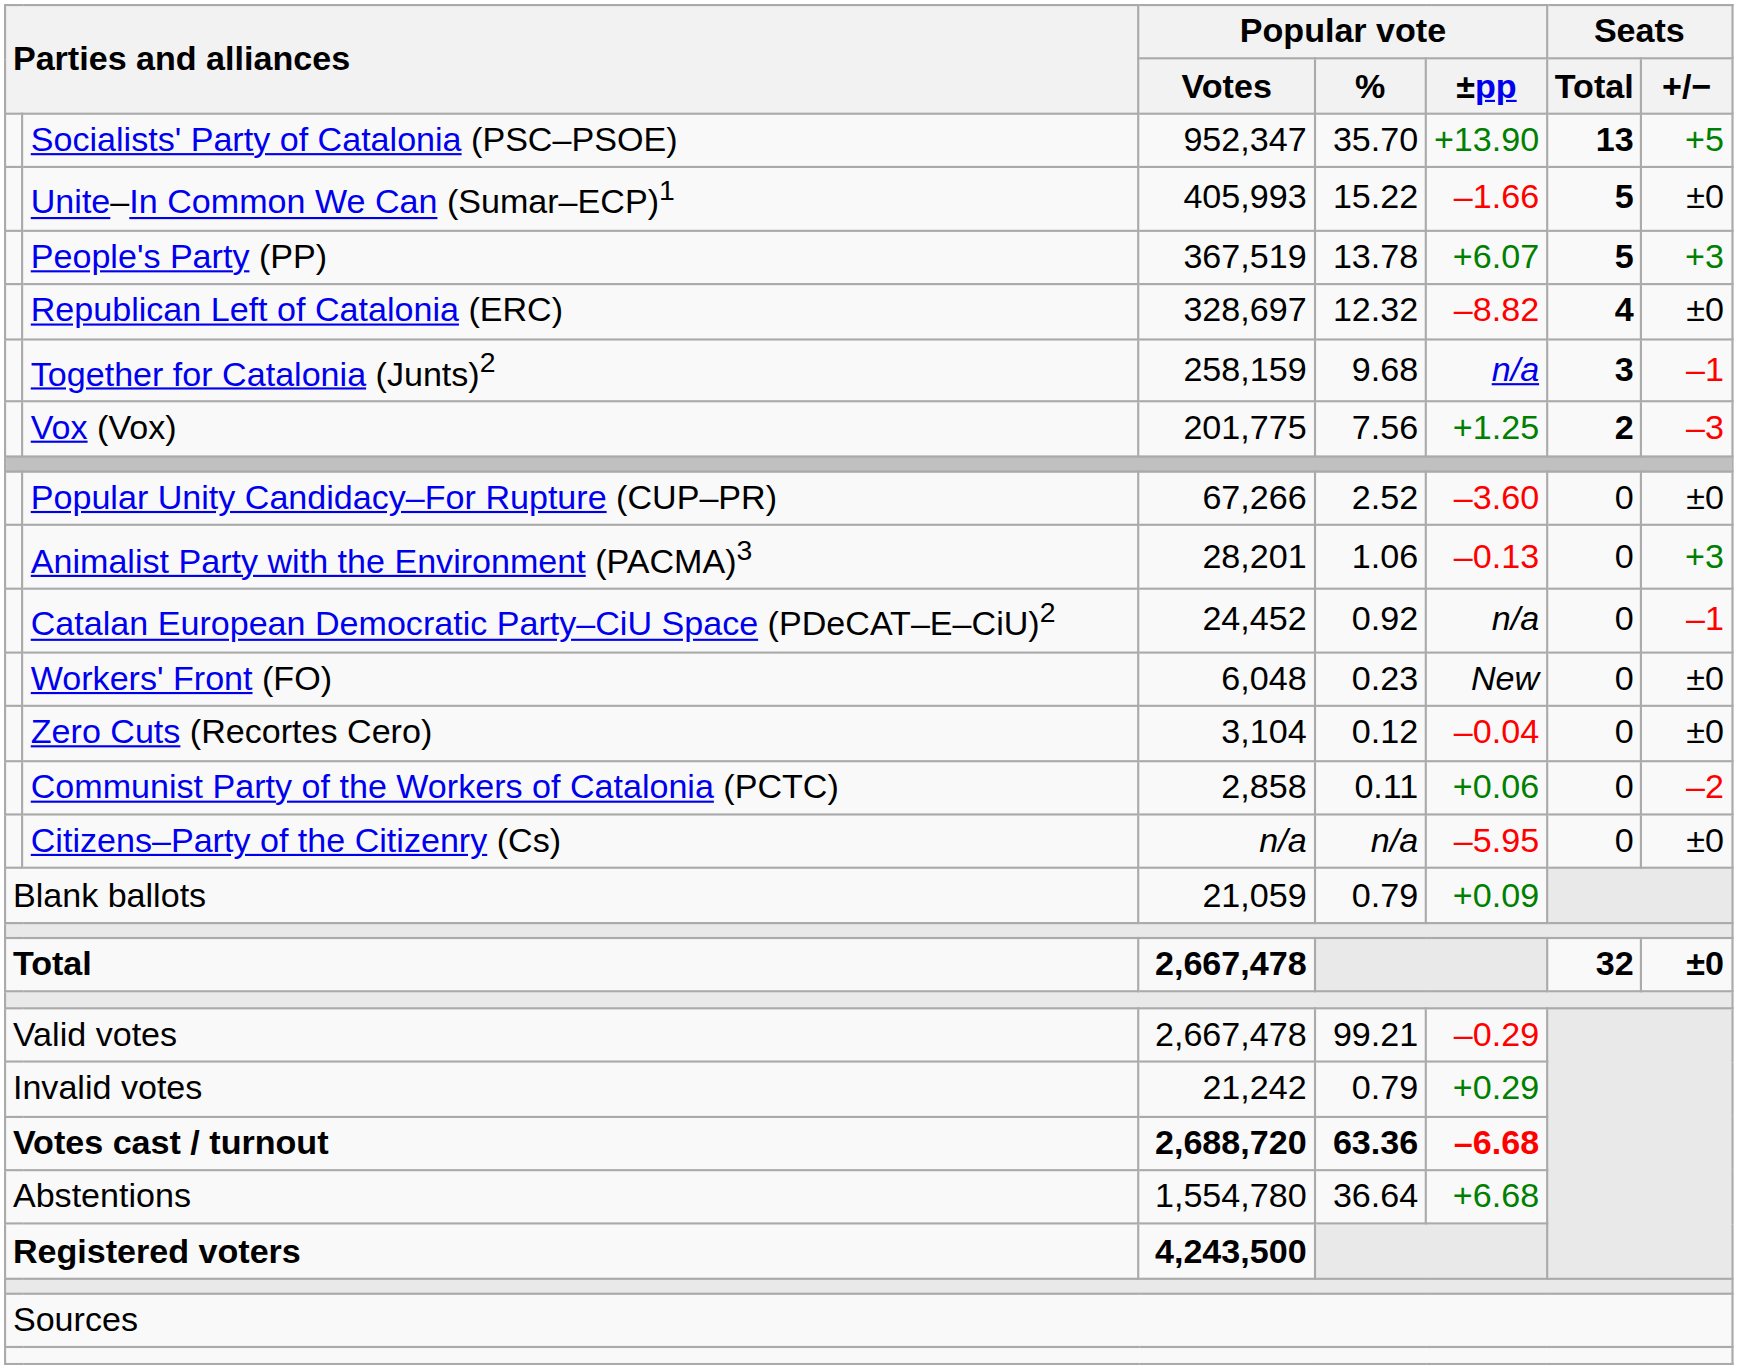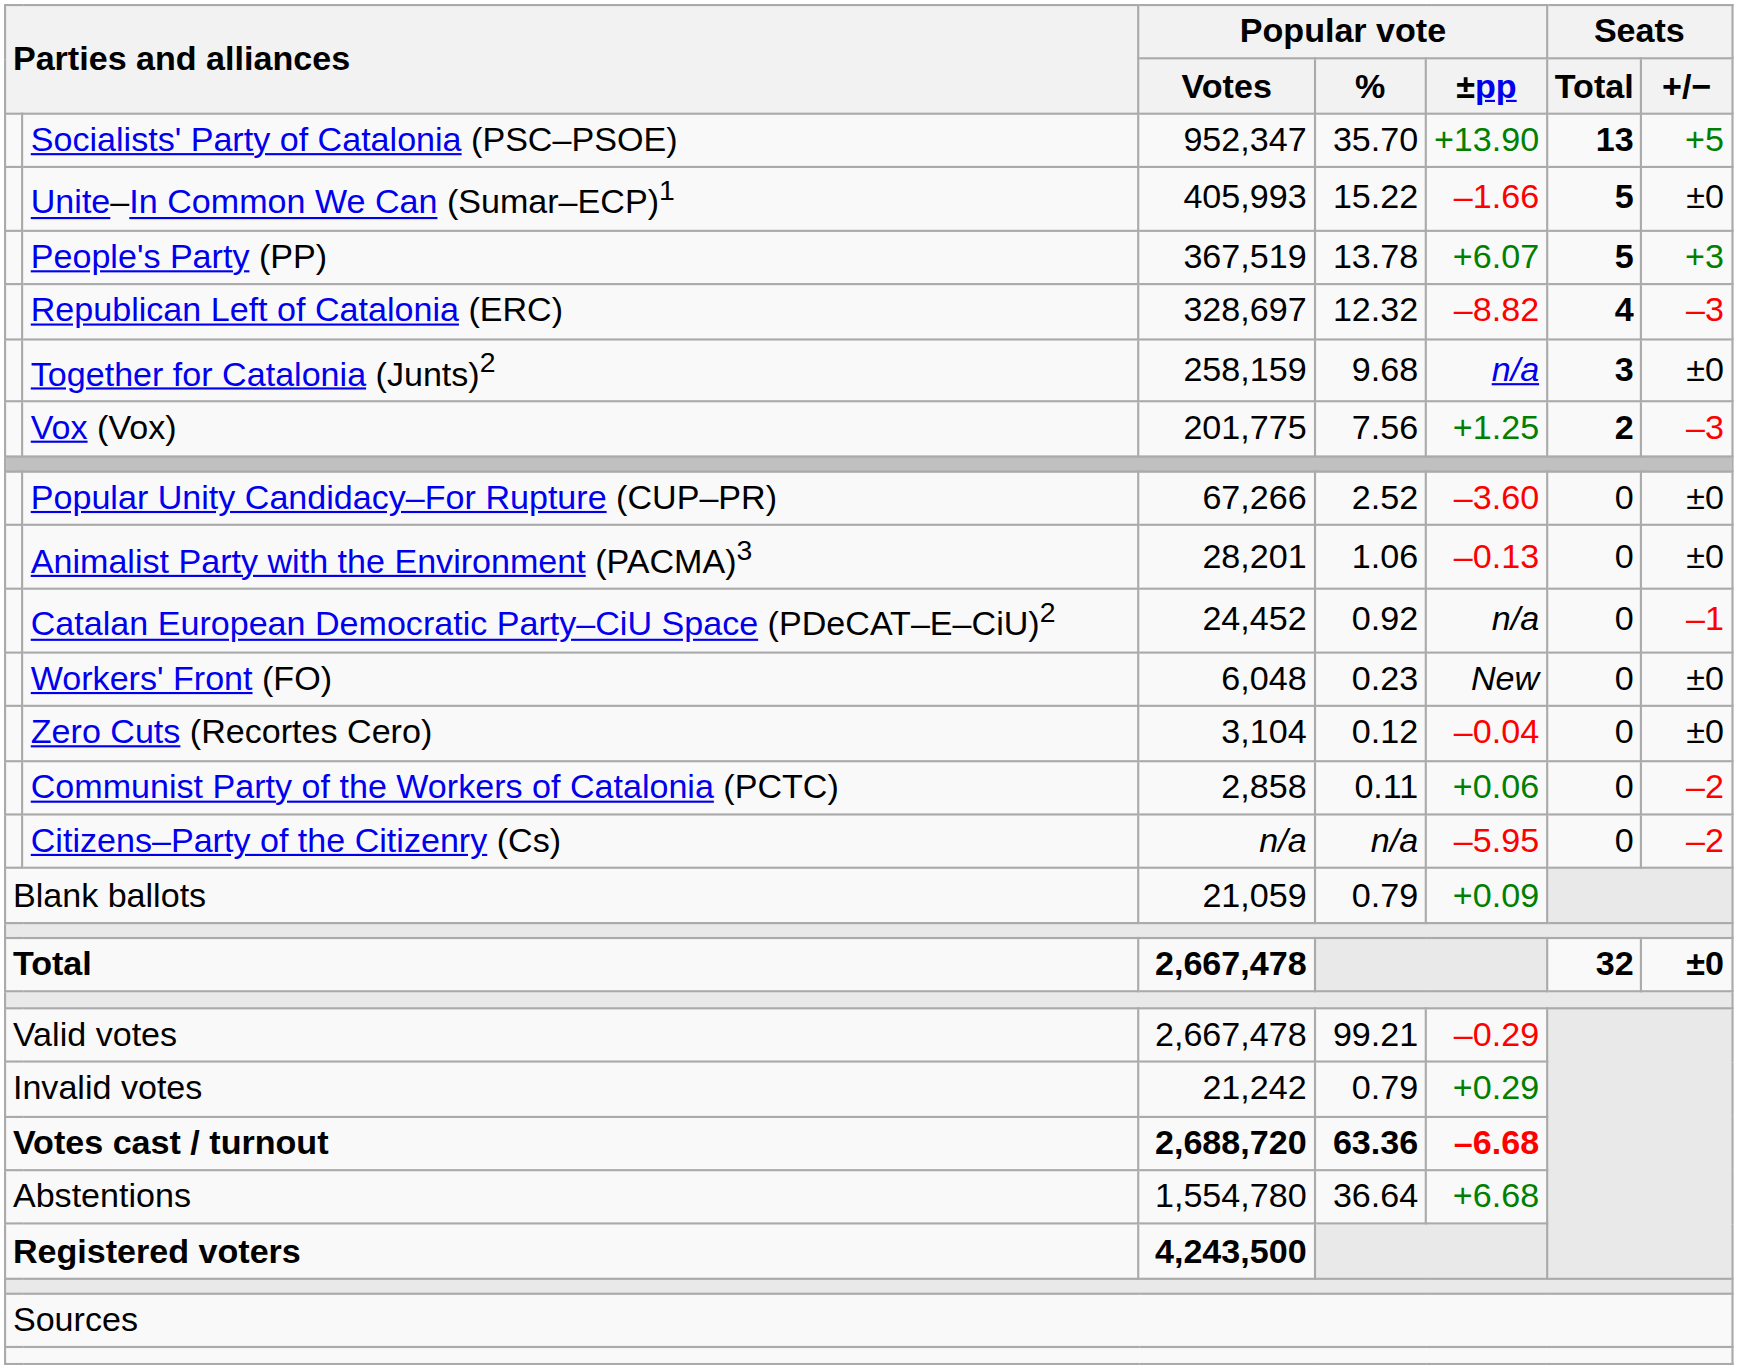(1705, 310) ±0 -> (1705, 310) –3
(1705, 369) –1 -> (1705, 369) ±0
(1705, 556) +3 -> (1705, 556) ±0
(1705, 840) ±0 -> (1705, 840) –2
